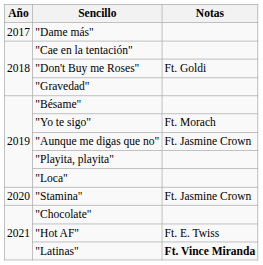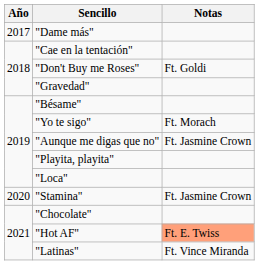(192, 232) no background -> (192, 232) lightsalmon background
(210, 251) bold -> (207, 251) normal
